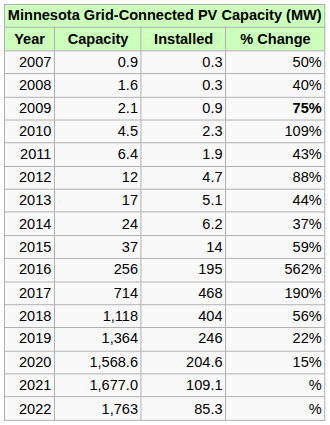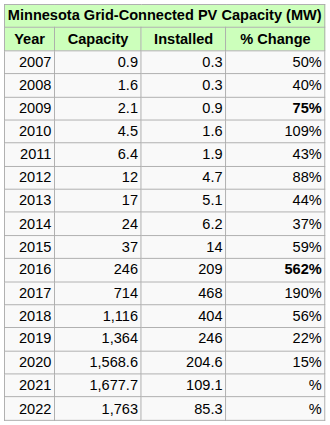(212, 131) 2.3 -> (212, 131) 1.6
(126, 270) 256 -> (126, 270) 246
(210, 270) 195 -> (210, 270) 209
(303, 270) normal -> (303, 270) bold
(120, 316) 1,118 -> (120, 316) 1,116
(114, 385) 1,677.0 -> (114, 385) 1,677.7
